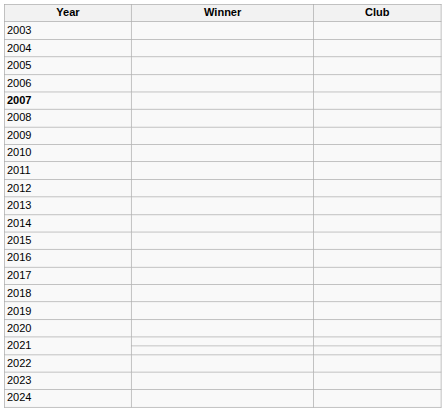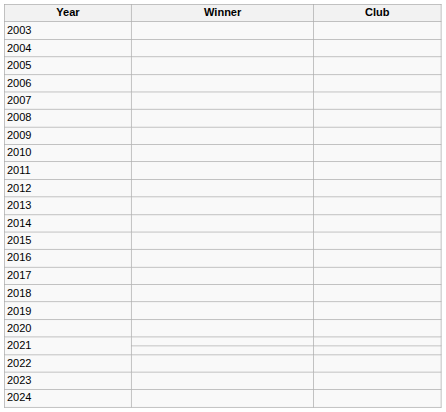(19, 100) bold -> (19, 100) normal
